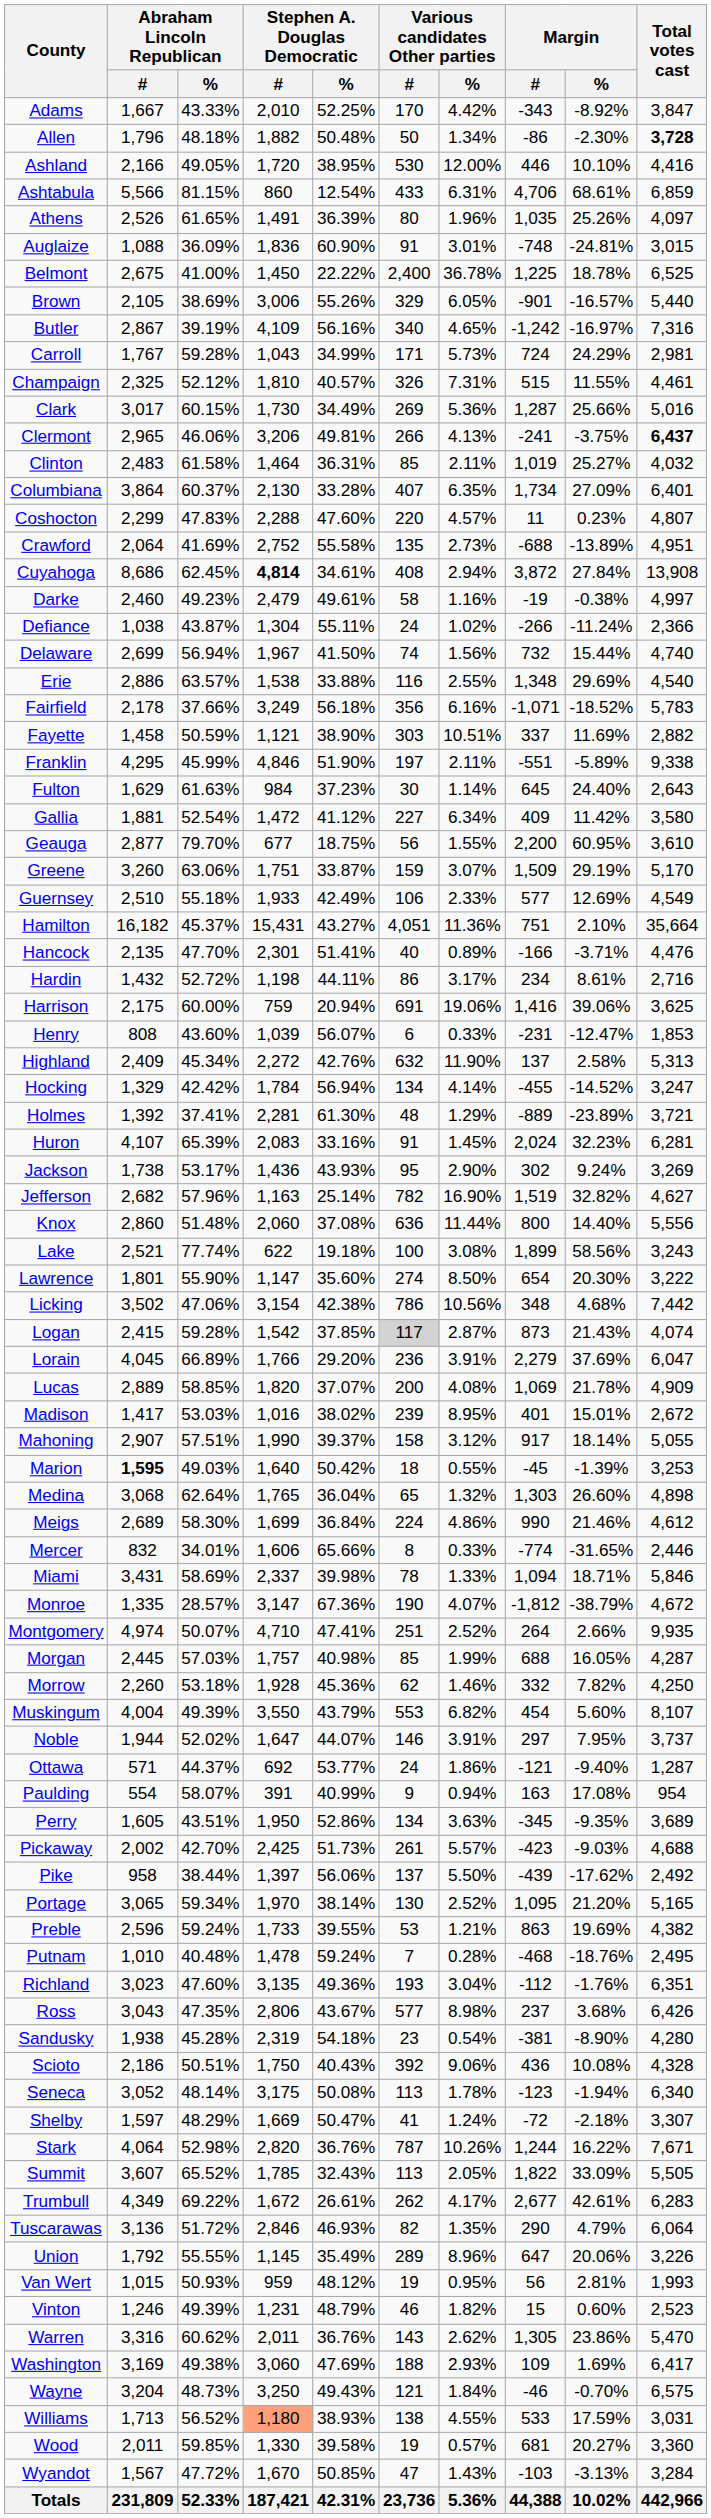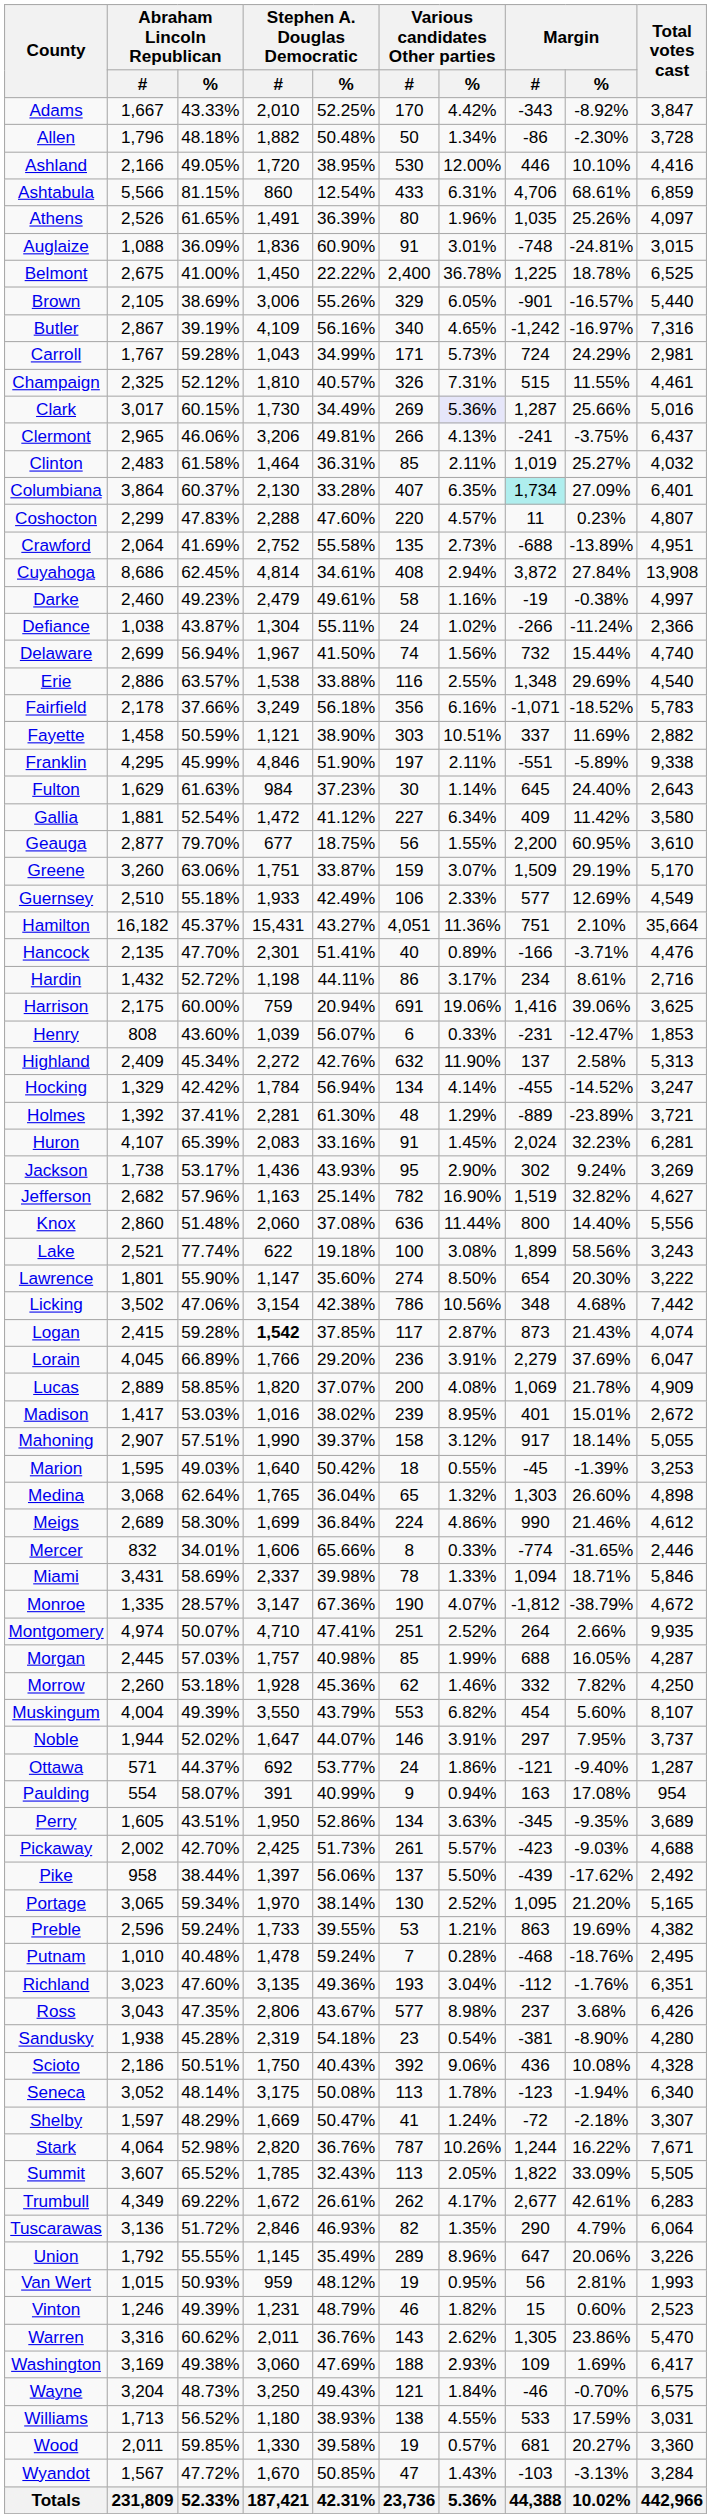(672, 138) bold -> (672, 138) normal
(472, 409) no background -> (472, 409) lavender background
(672, 436) bold -> (672, 436) normal
(535, 491) no background -> (535, 491) paleturquoise background
(278, 572) bold -> (278, 572) normal
(278, 1332) normal -> (278, 1332) bold
(409, 1332) lightgrey background -> (409, 1332) no background
(142, 1468) bold -> (142, 1468) normal
(278, 2418) lightsalmon background -> (278, 2418) no background
